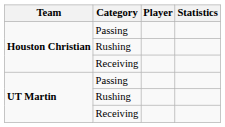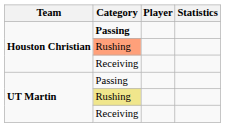(112, 30) normal -> (113, 30) bold
(113, 46) no background -> (113, 46) lightsalmon background
(113, 97) no background -> (113, 97) khaki background
